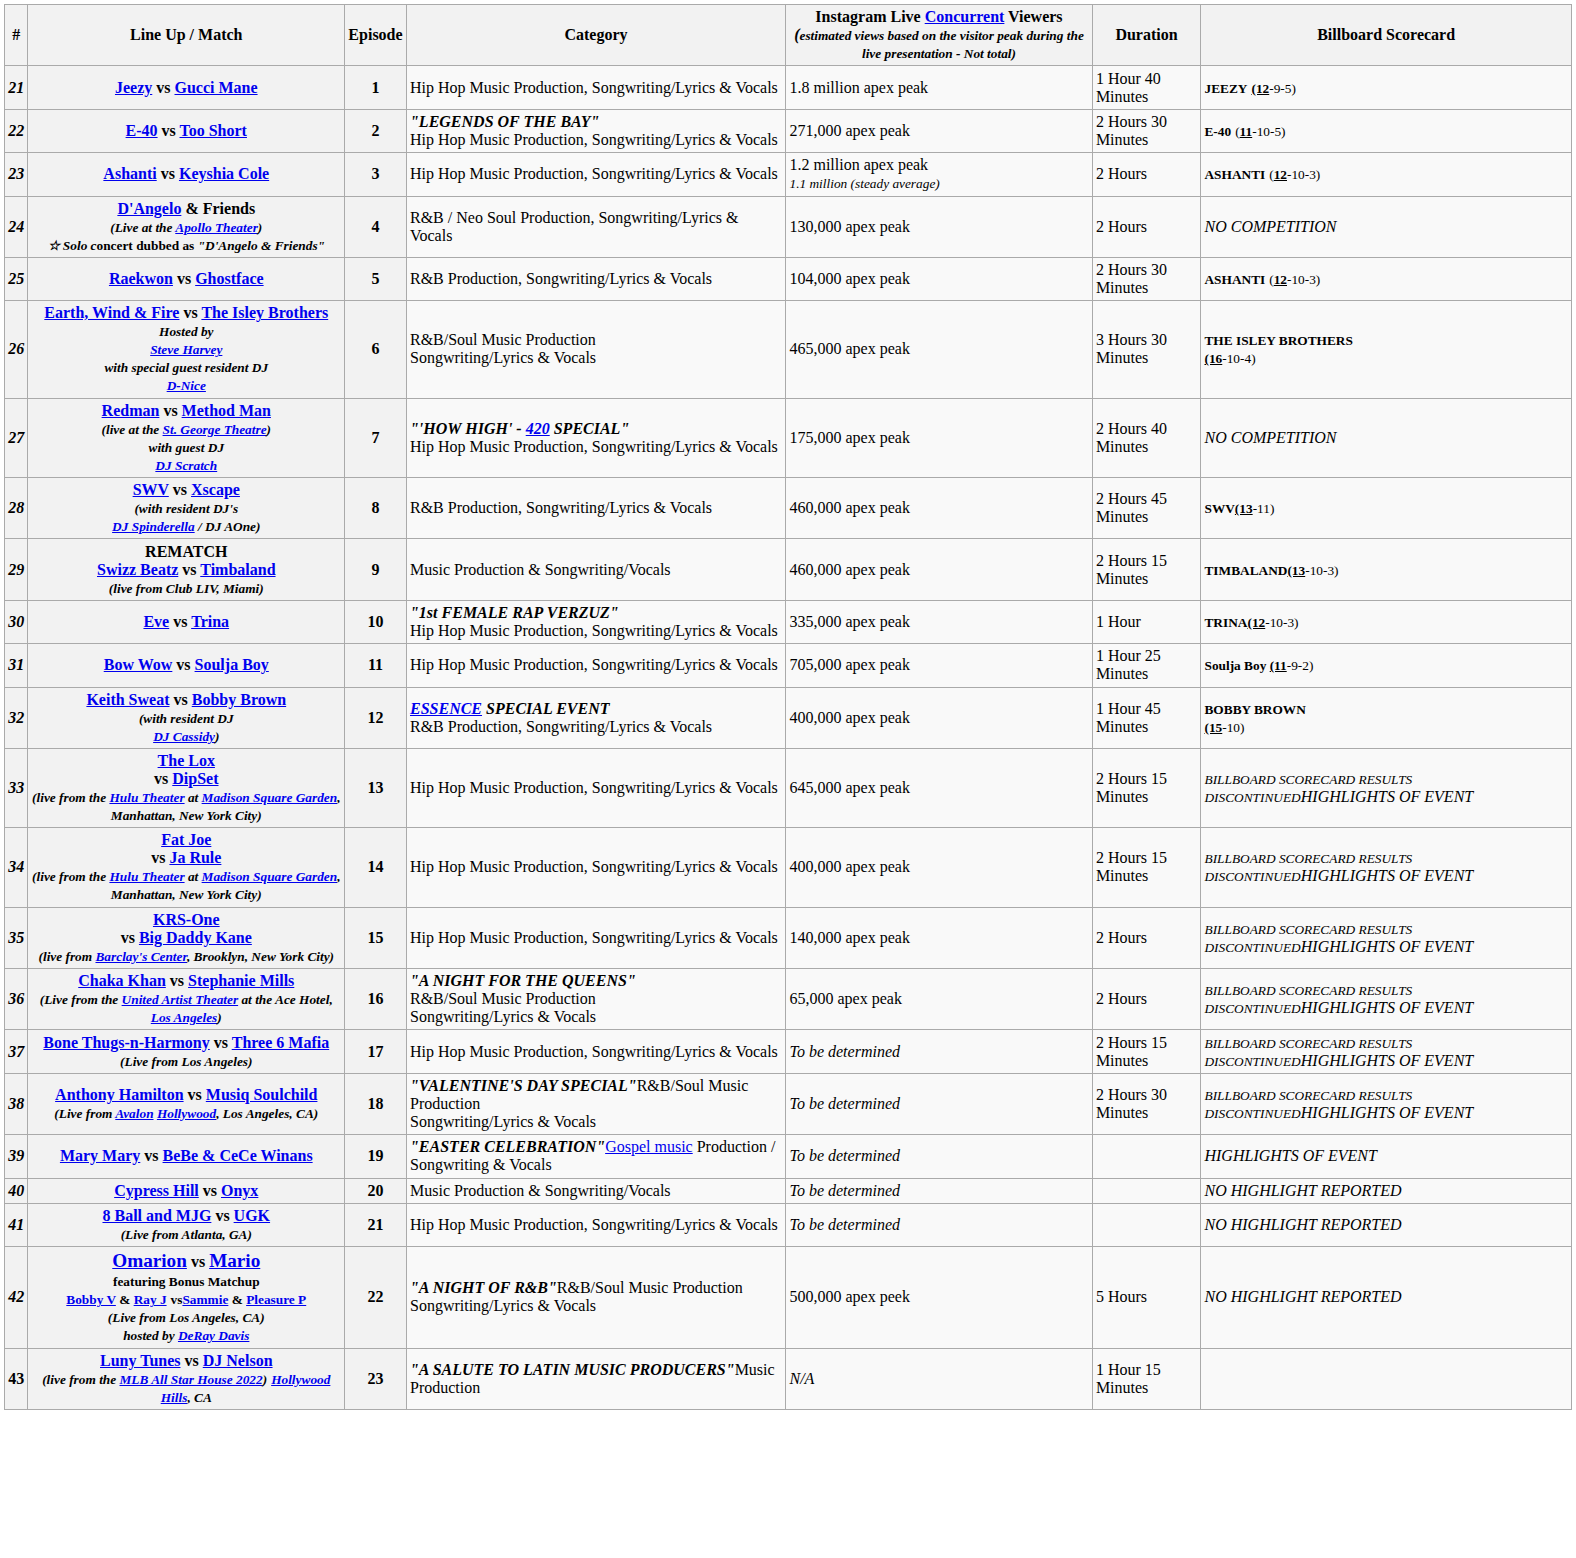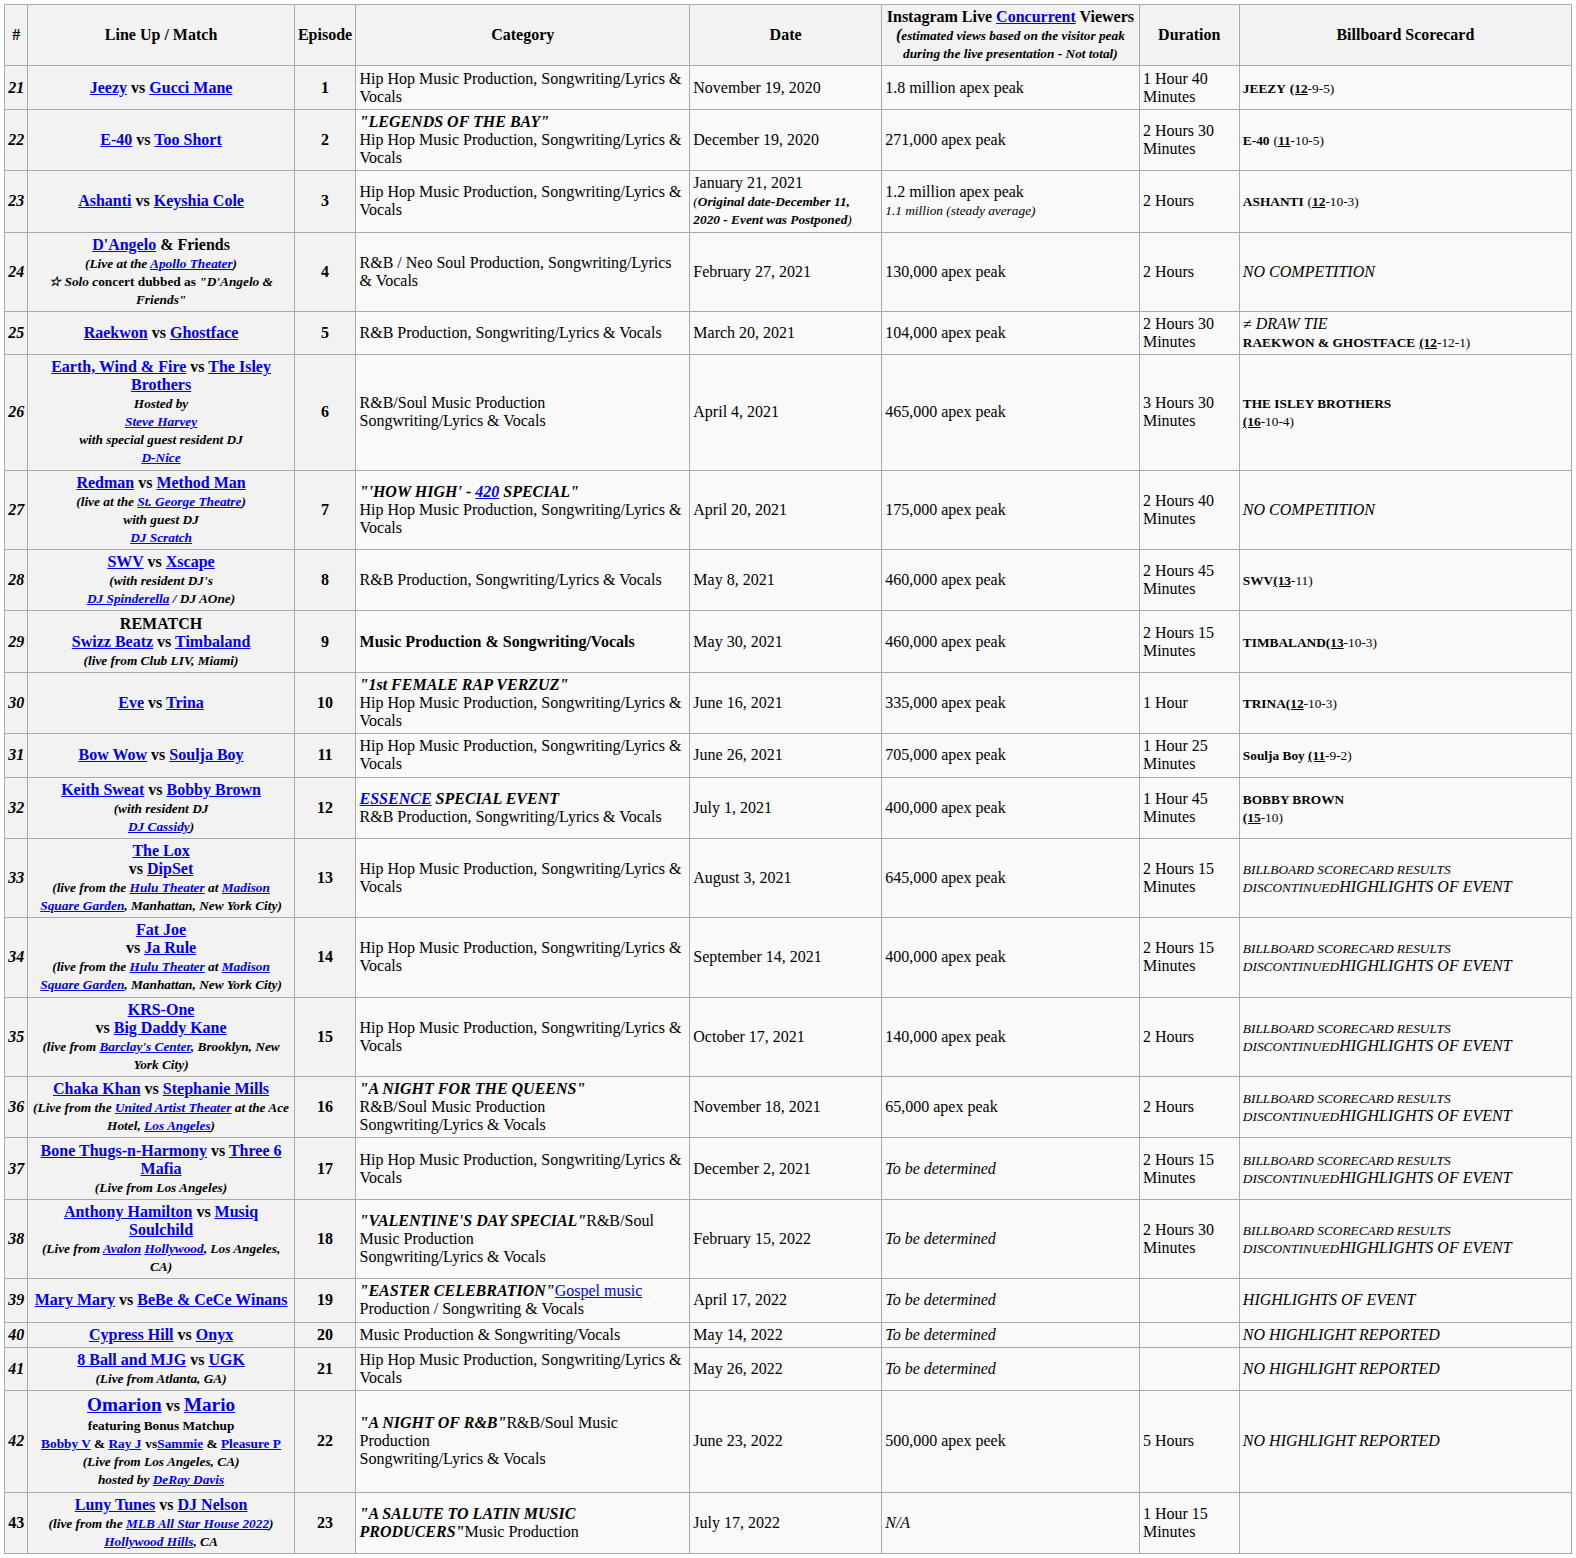+ column: (786, 35)
(1262, 279) ASHANTI (12-10-3) -> (1357, 333) ≠ DRAW TIE RAEKWON & GHOSTFACE (12-12-1)
(540, 569) normal -> (497, 641) bold
